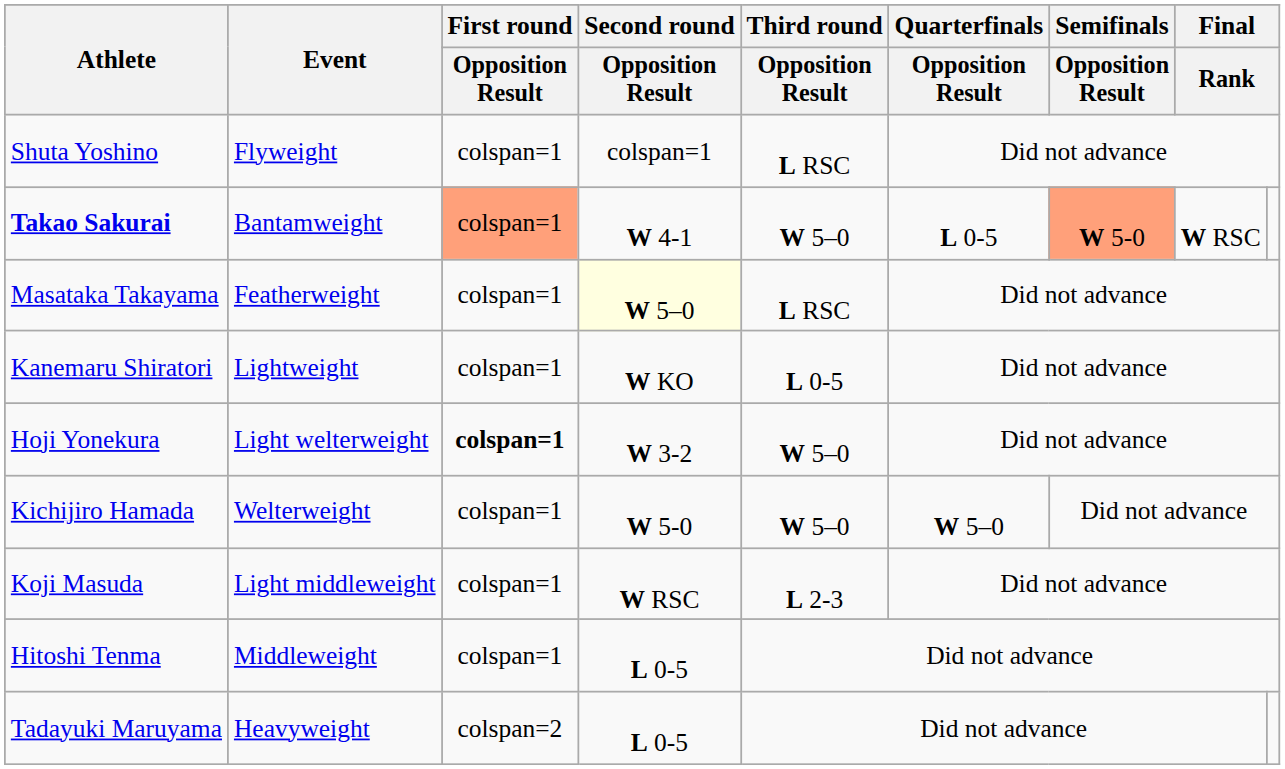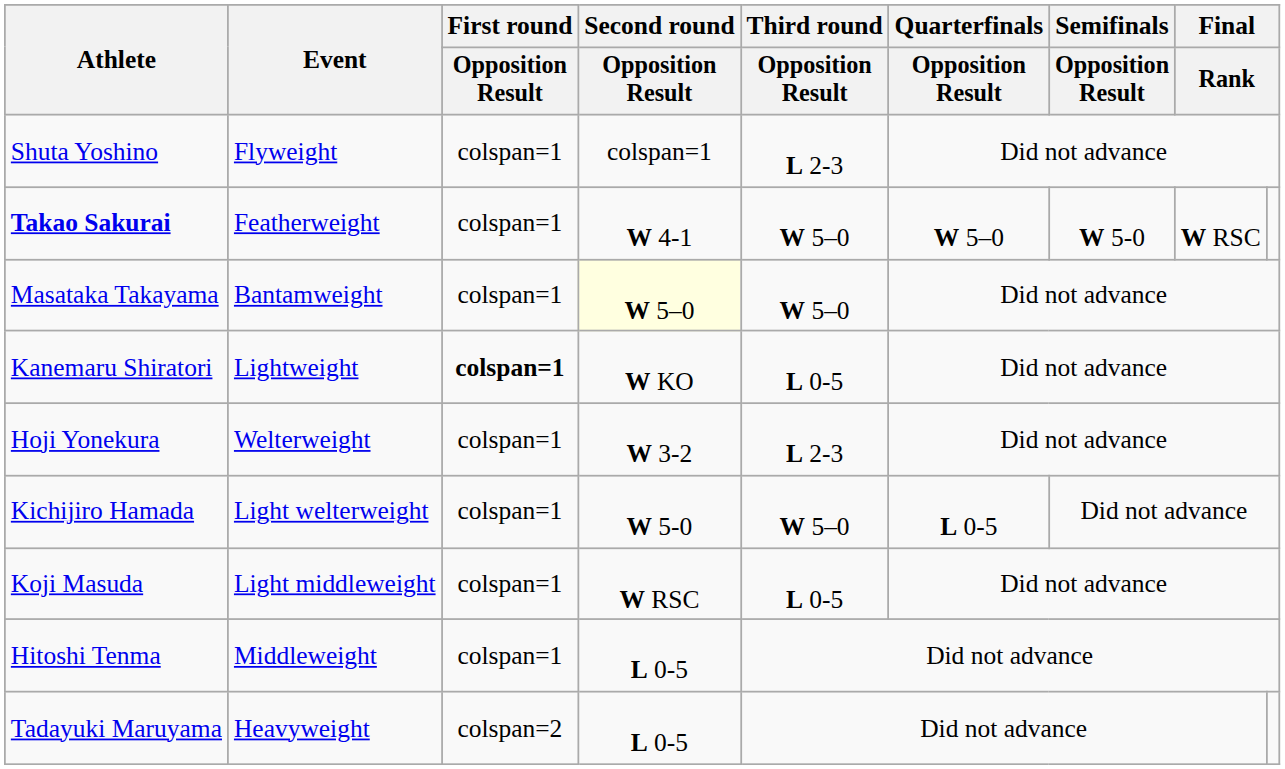(815, 166) L RSC -> (815, 166) L 2-3
(308, 223) Bantamweight -> (307, 223) Featherweight
(510, 223) lightsalmon background -> (510, 223) no background
(969, 238) L 0-5 -> (969, 238) W 5–0
(1112, 238) lightsalmon background -> (1112, 238) no background
(307, 295) Featherweight -> (308, 295) Bantamweight
(815, 310) L RSC -> (815, 310) W 5–0
(510, 367) normal -> (510, 367) bold
(331, 439) Light welterweight -> (302, 439) Welterweight
(510, 439) bold -> (510, 439) normal
(815, 454) W 5–0 -> (815, 454) L 2-3
(302, 511) Welterweight -> (331, 511) Light welterweight
(969, 526) W 5–0 -> (969, 526) L 0-5
(815, 598) L 2-3 -> (815, 598) L 0-5
